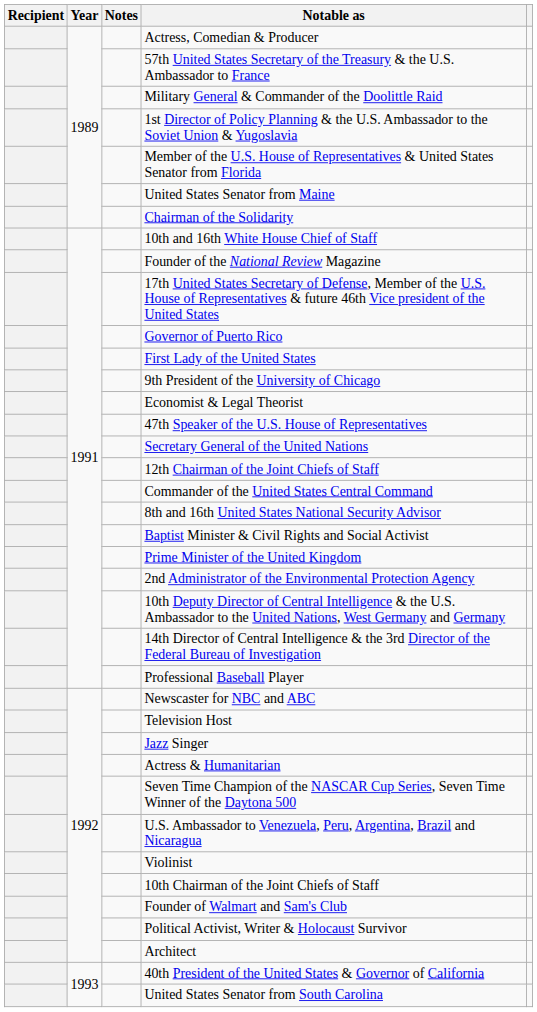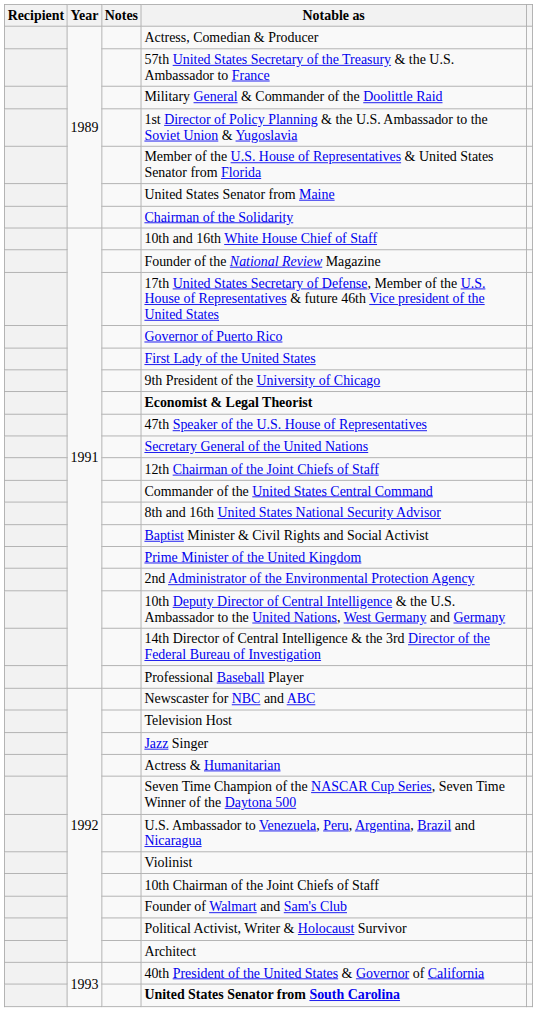(224, 402) normal -> (228, 402) bold
(264, 995) normal -> (272, 995) bold
